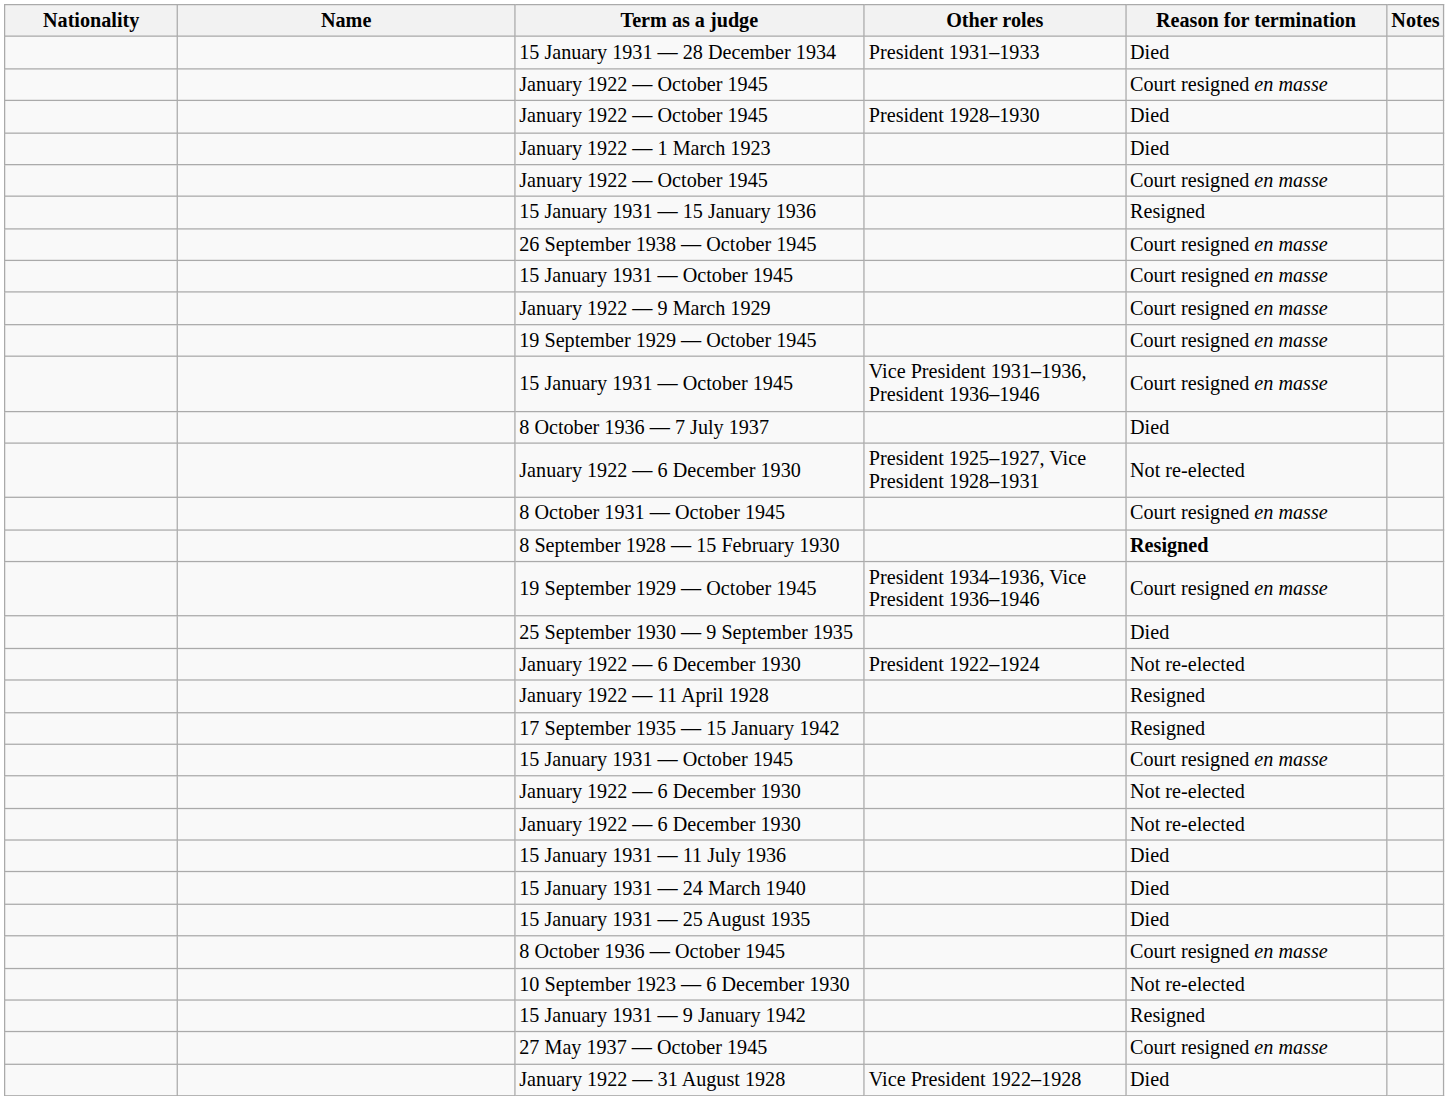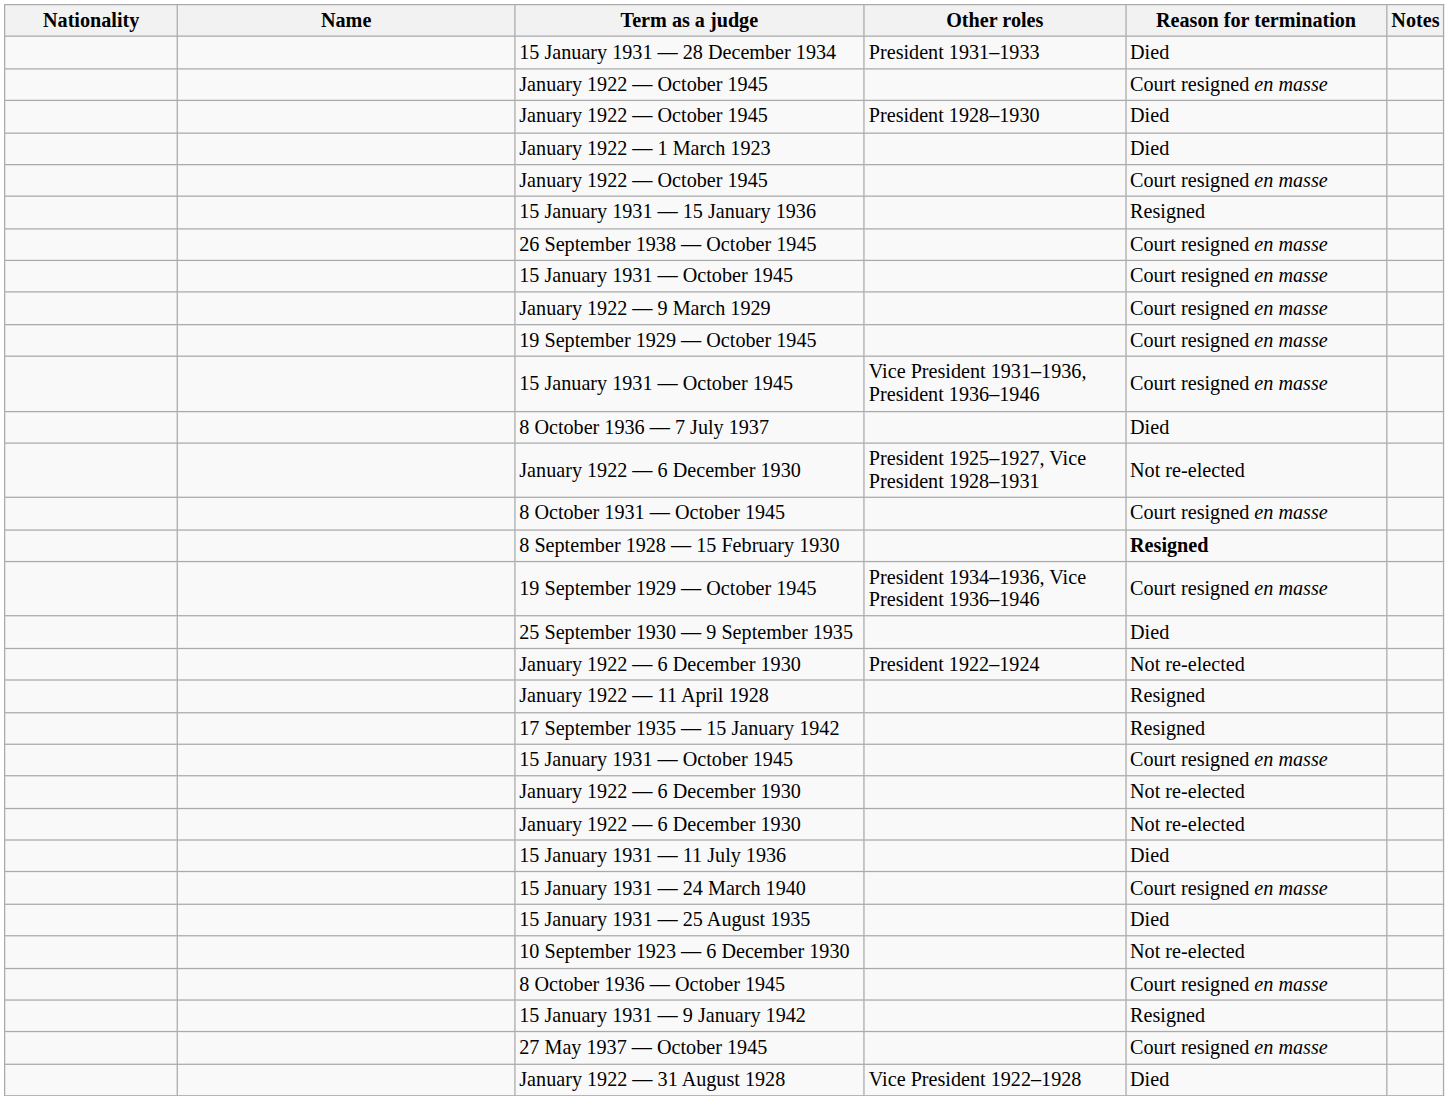(1150, 887) Died -> (1229, 887) Court resigned en masse
rows swapped: (684, 983) <-> (652, 951)
